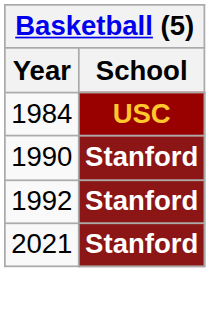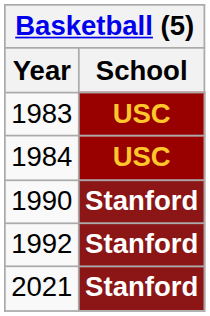+ row: (42, 113)
